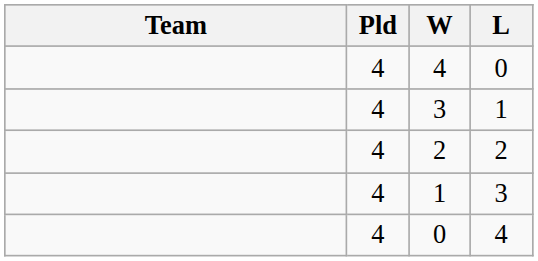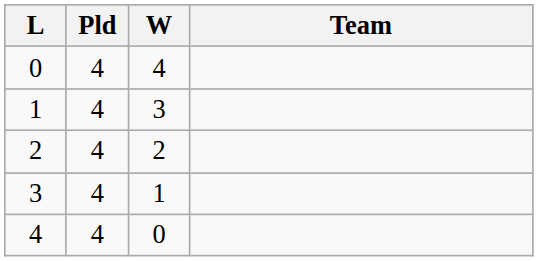columns swapped: (176, 25) <-> (501, 25)
